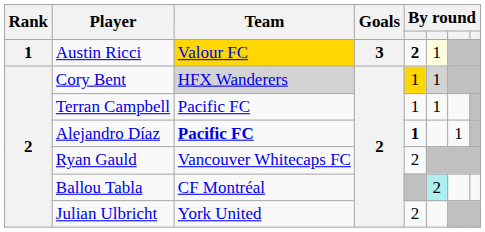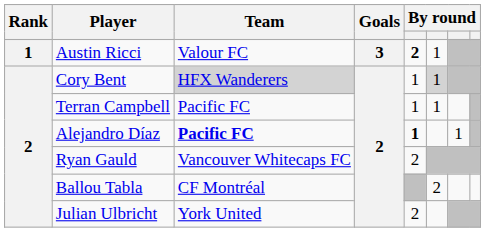(213, 52) gold background -> (213, 52) no background
(437, 52) lightyellow background -> (437, 52) no background
(415, 79) gold background -> (415, 79) no background
(437, 187) paleturquoise background -> (437, 187) no background
